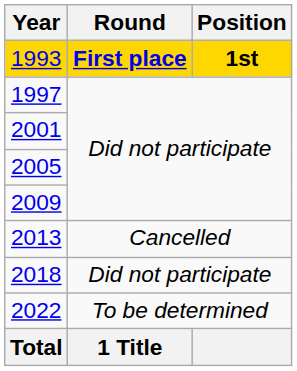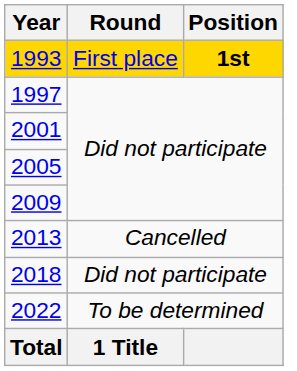(130, 58) bold -> (125, 58) normal
